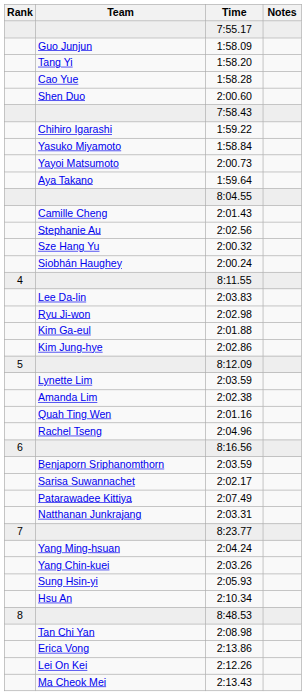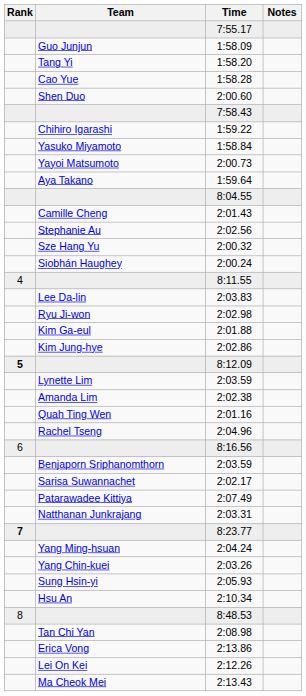(20, 364) normal -> (20, 364) bold
(20, 532) normal -> (20, 532) bold
